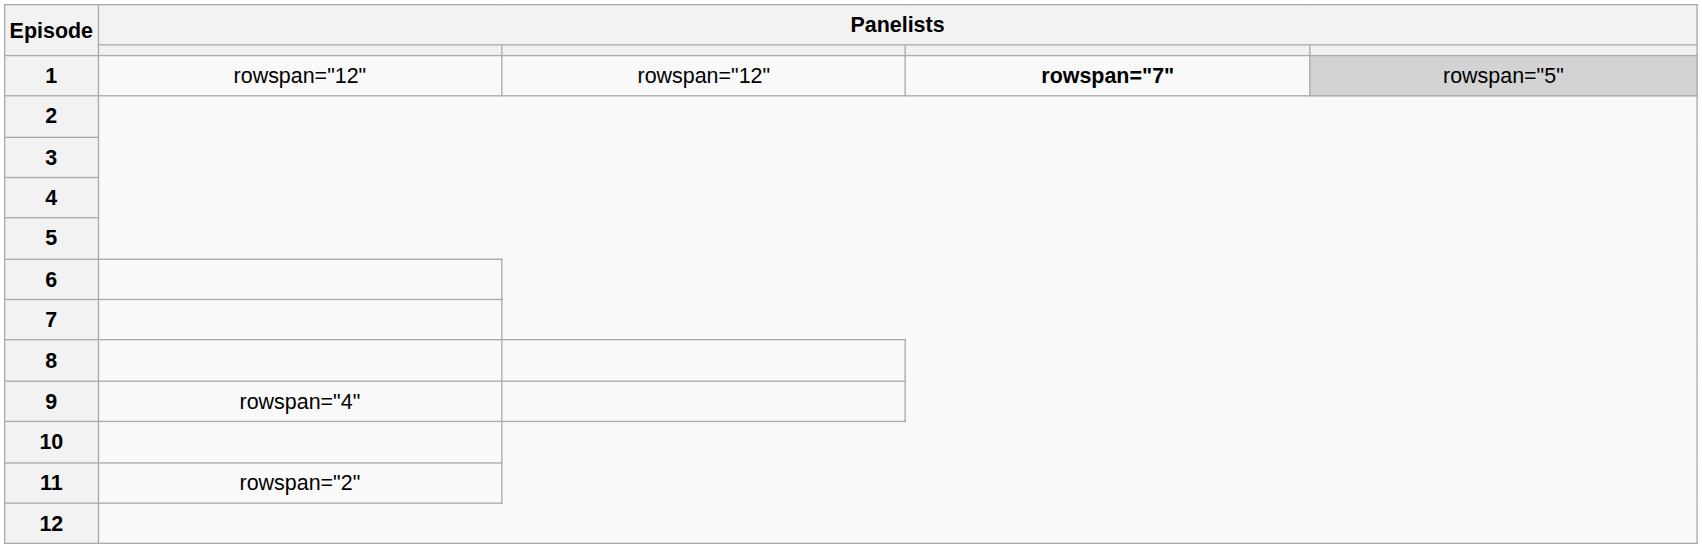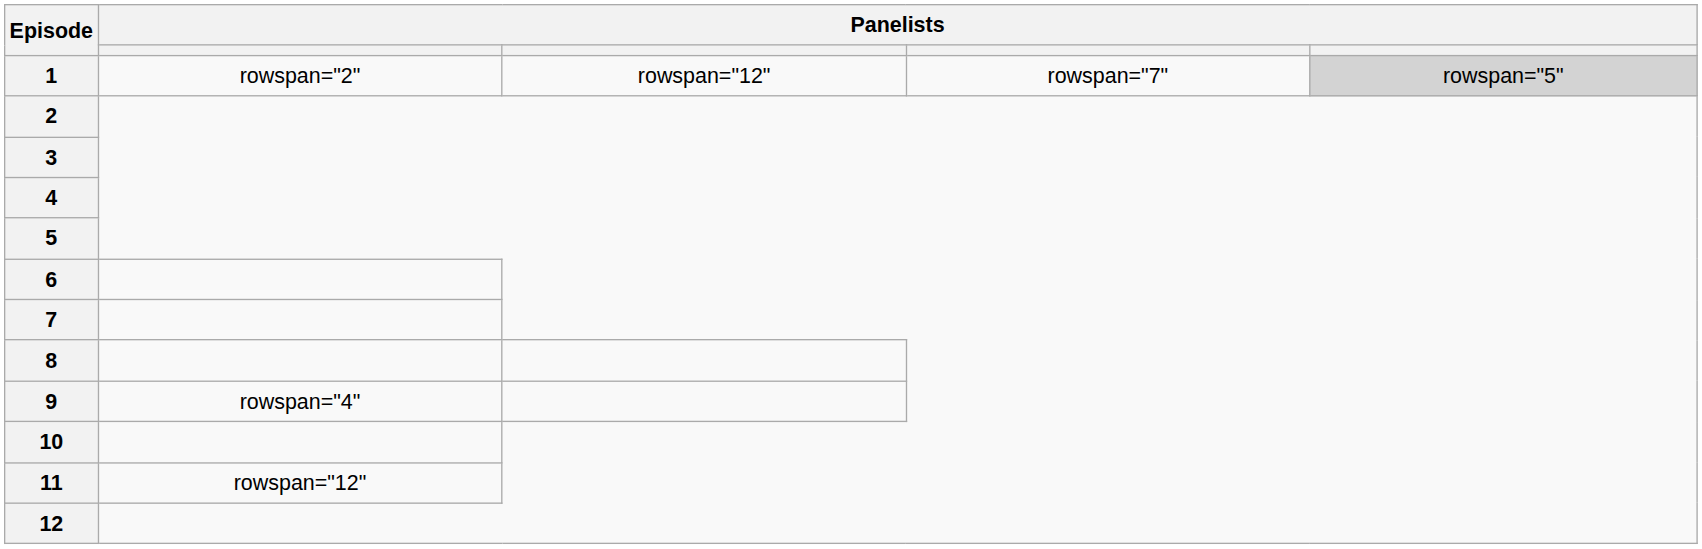(300, 76) rowspan="12" -> (300, 76) rowspan="2"
(1108, 76) bold -> (1108, 76) normal
(300, 483) rowspan="2" -> (300, 483) rowspan="12"
